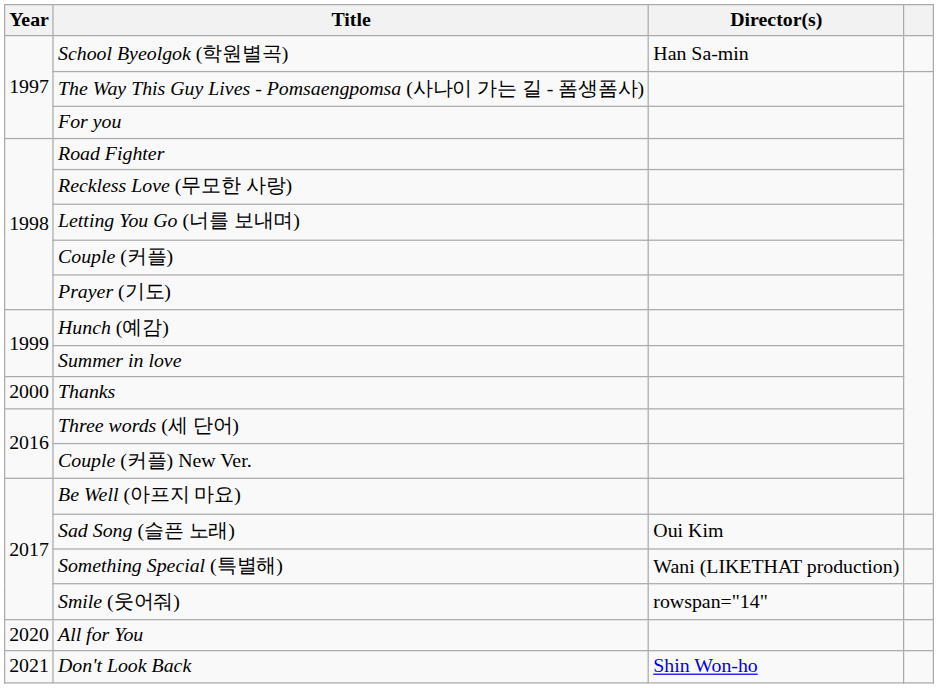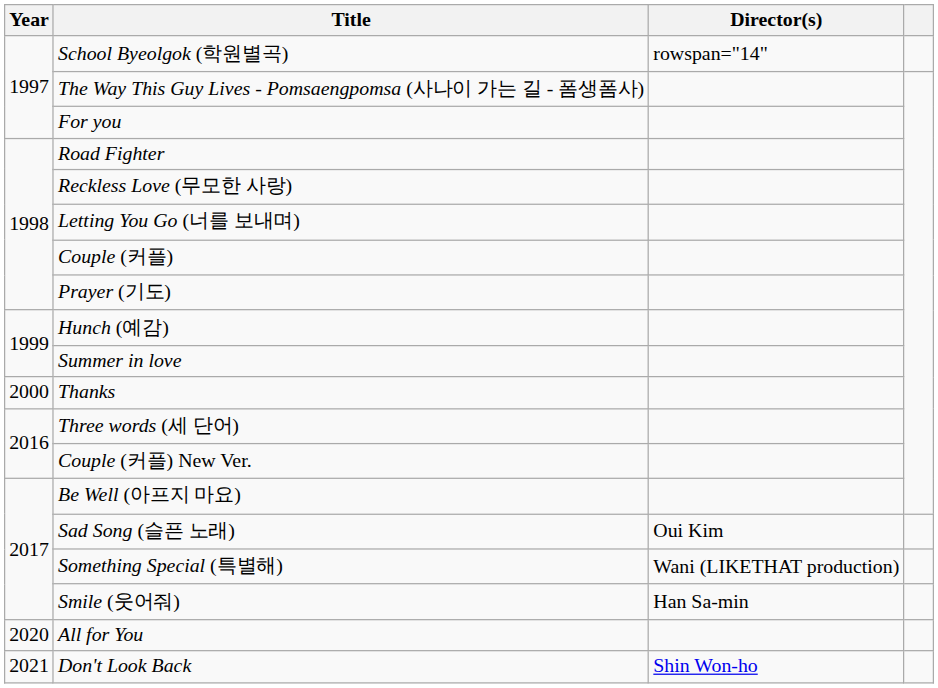(701, 53) Han Sa-min -> (711, 53) rowspan="14"
(711, 601) rowspan="14" -> (701, 601) Han Sa-min
